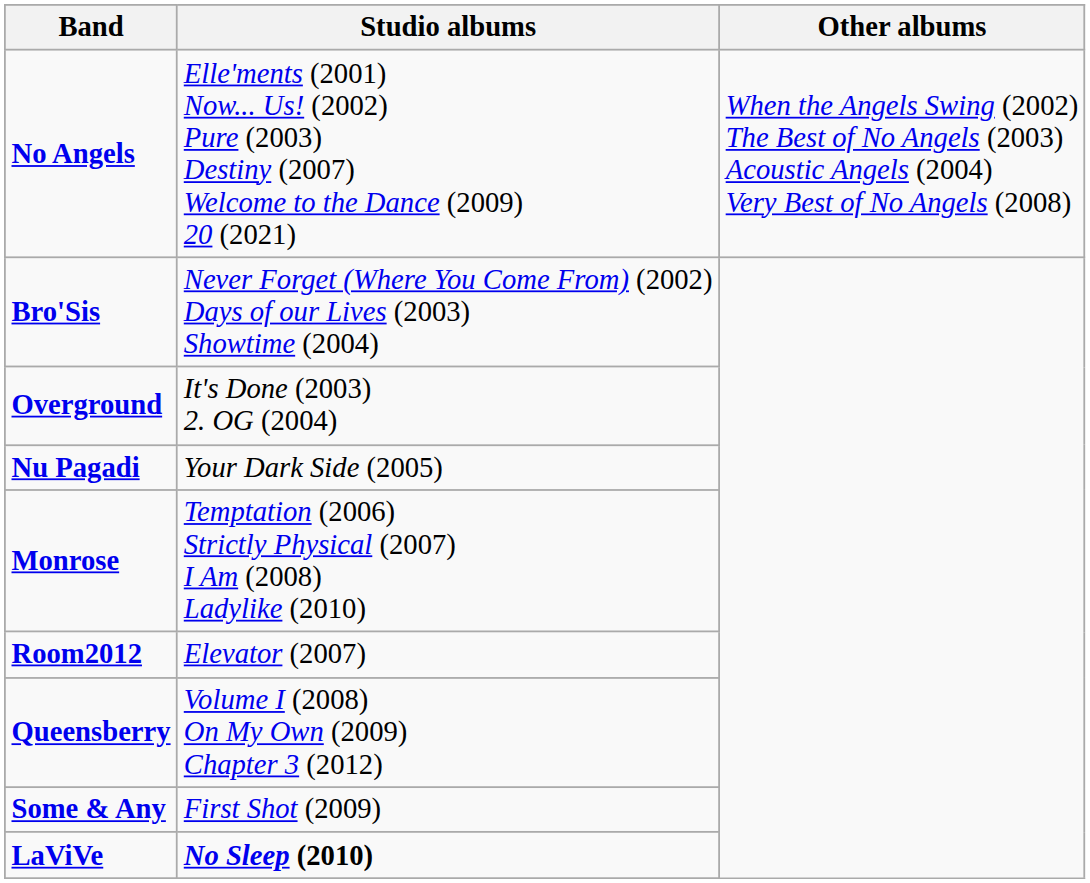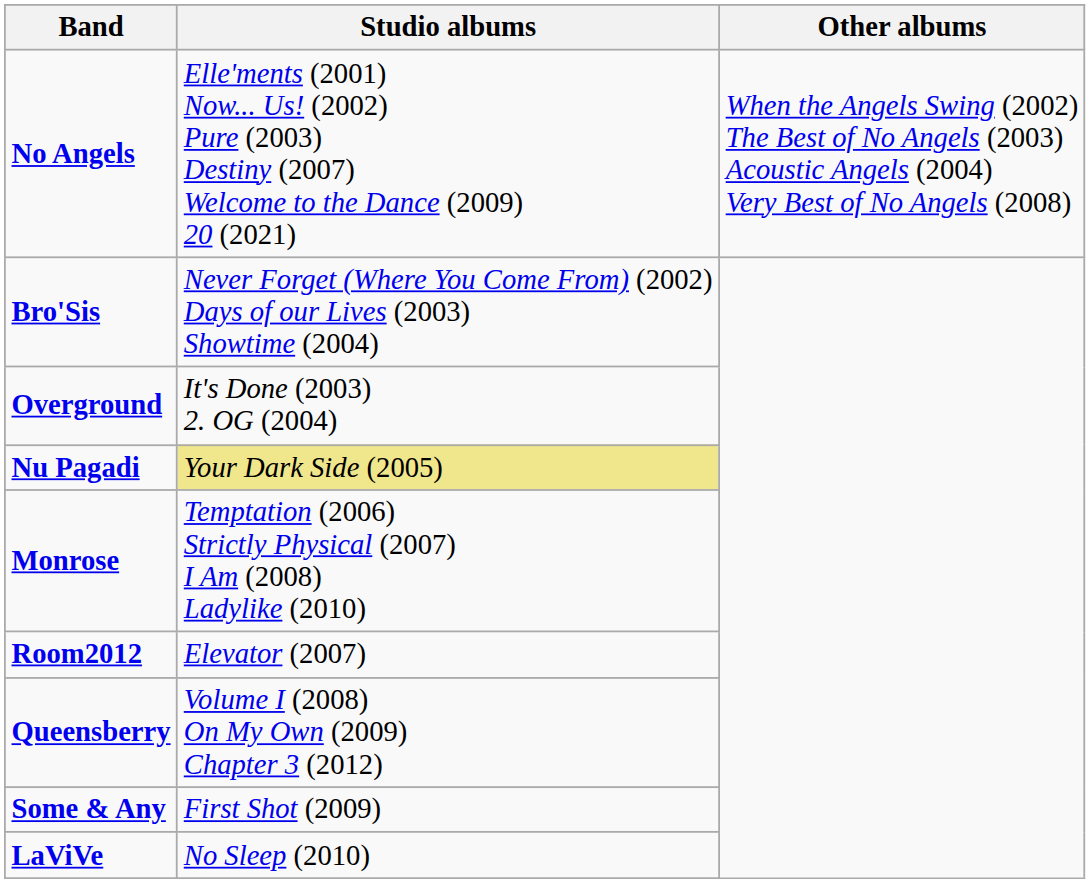(313, 466) no background -> (313, 466) khaki background
(278, 854) bold -> (277, 854) normal
